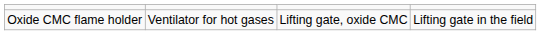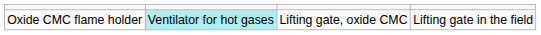(211, 19) no background -> (211, 19) paleturquoise background
